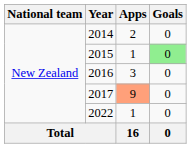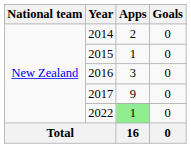(168, 53) lightgreen background -> (168, 53) no background
(133, 93) lightsalmon background -> (133, 93) no background
(133, 113) no background -> (133, 113) lightgreen background
